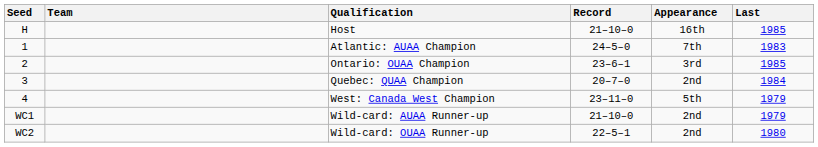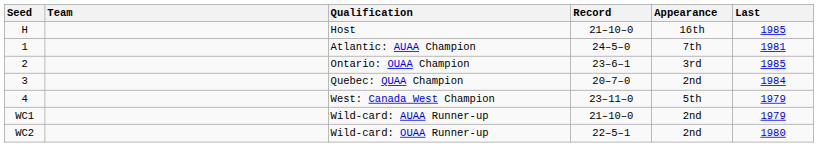(773, 47) 1983 -> (773, 47) 1981
